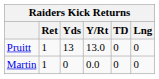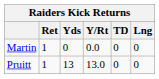rows swapped: (19, 47) <-> (22, 64)
